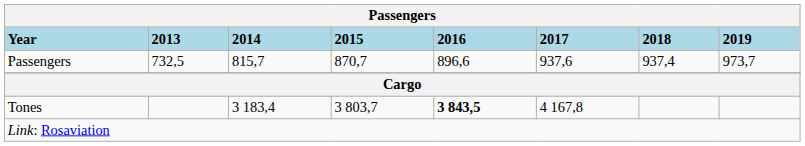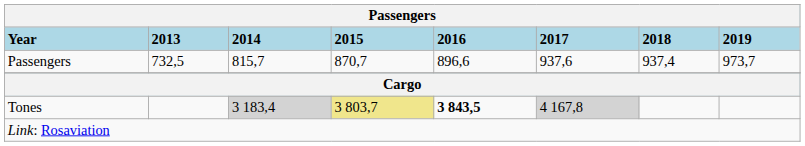(254, 107) no background -> (254, 107) lightgrey background
(356, 107) no background -> (356, 107) khaki background
(561, 107) no background -> (561, 107) lightgrey background
